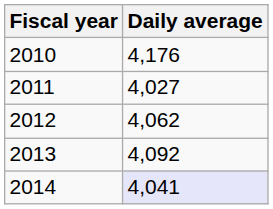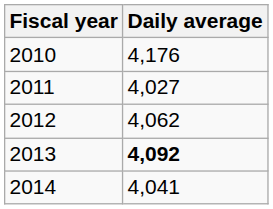(154, 154) normal -> (154, 154) bold
(154, 187) lavender background -> (154, 187) no background
